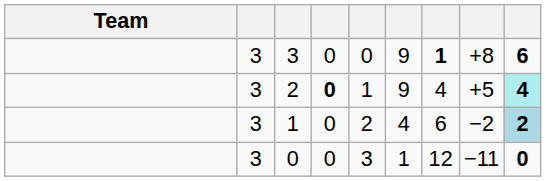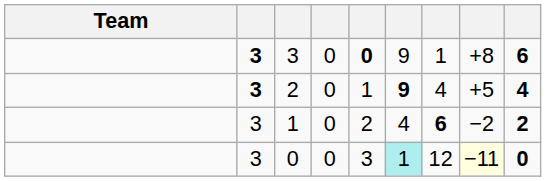(256, 55) normal -> (256, 55) bold
(367, 55) normal -> (367, 55) bold
(441, 55) bold -> (441, 55) normal
(256, 90) normal -> (256, 90) bold
(330, 90) bold -> (330, 90) normal
(404, 90) normal -> (404, 90) bold
(523, 90) paleturquoise background -> (523, 90) no background
(441, 124) normal -> (441, 124) bold
(523, 124) lightblue background -> (523, 124) no background
(404, 158) no background -> (404, 158) paleturquoise background
(482, 158) no background -> (482, 158) lightyellow background
